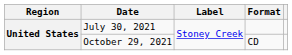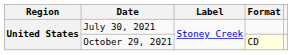(253, 42) no background -> (253, 42) lightyellow background
